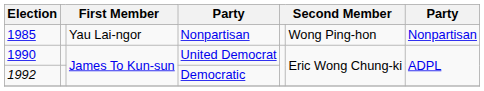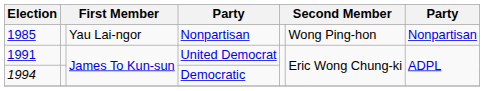(22, 55) 1990 -> (22, 55) 1991
(22, 75) 1992 -> (22, 75) 1994
